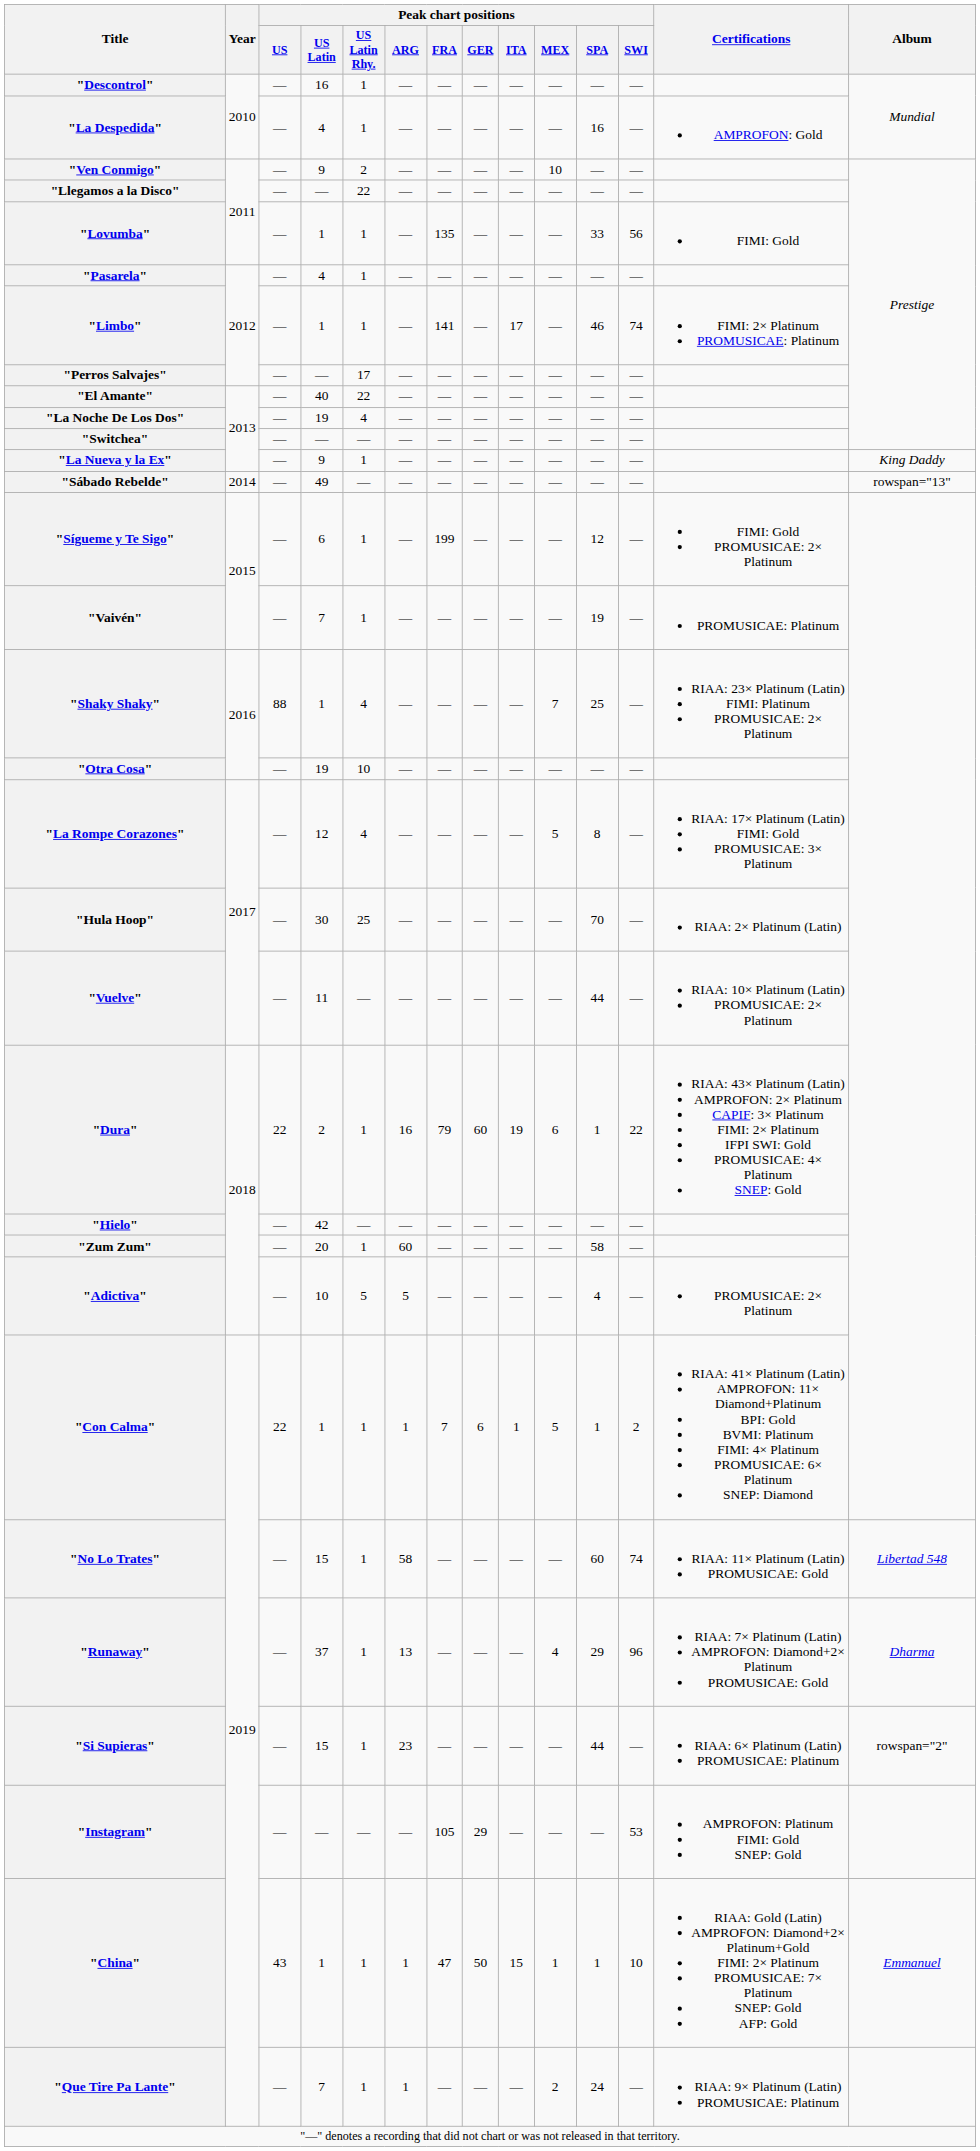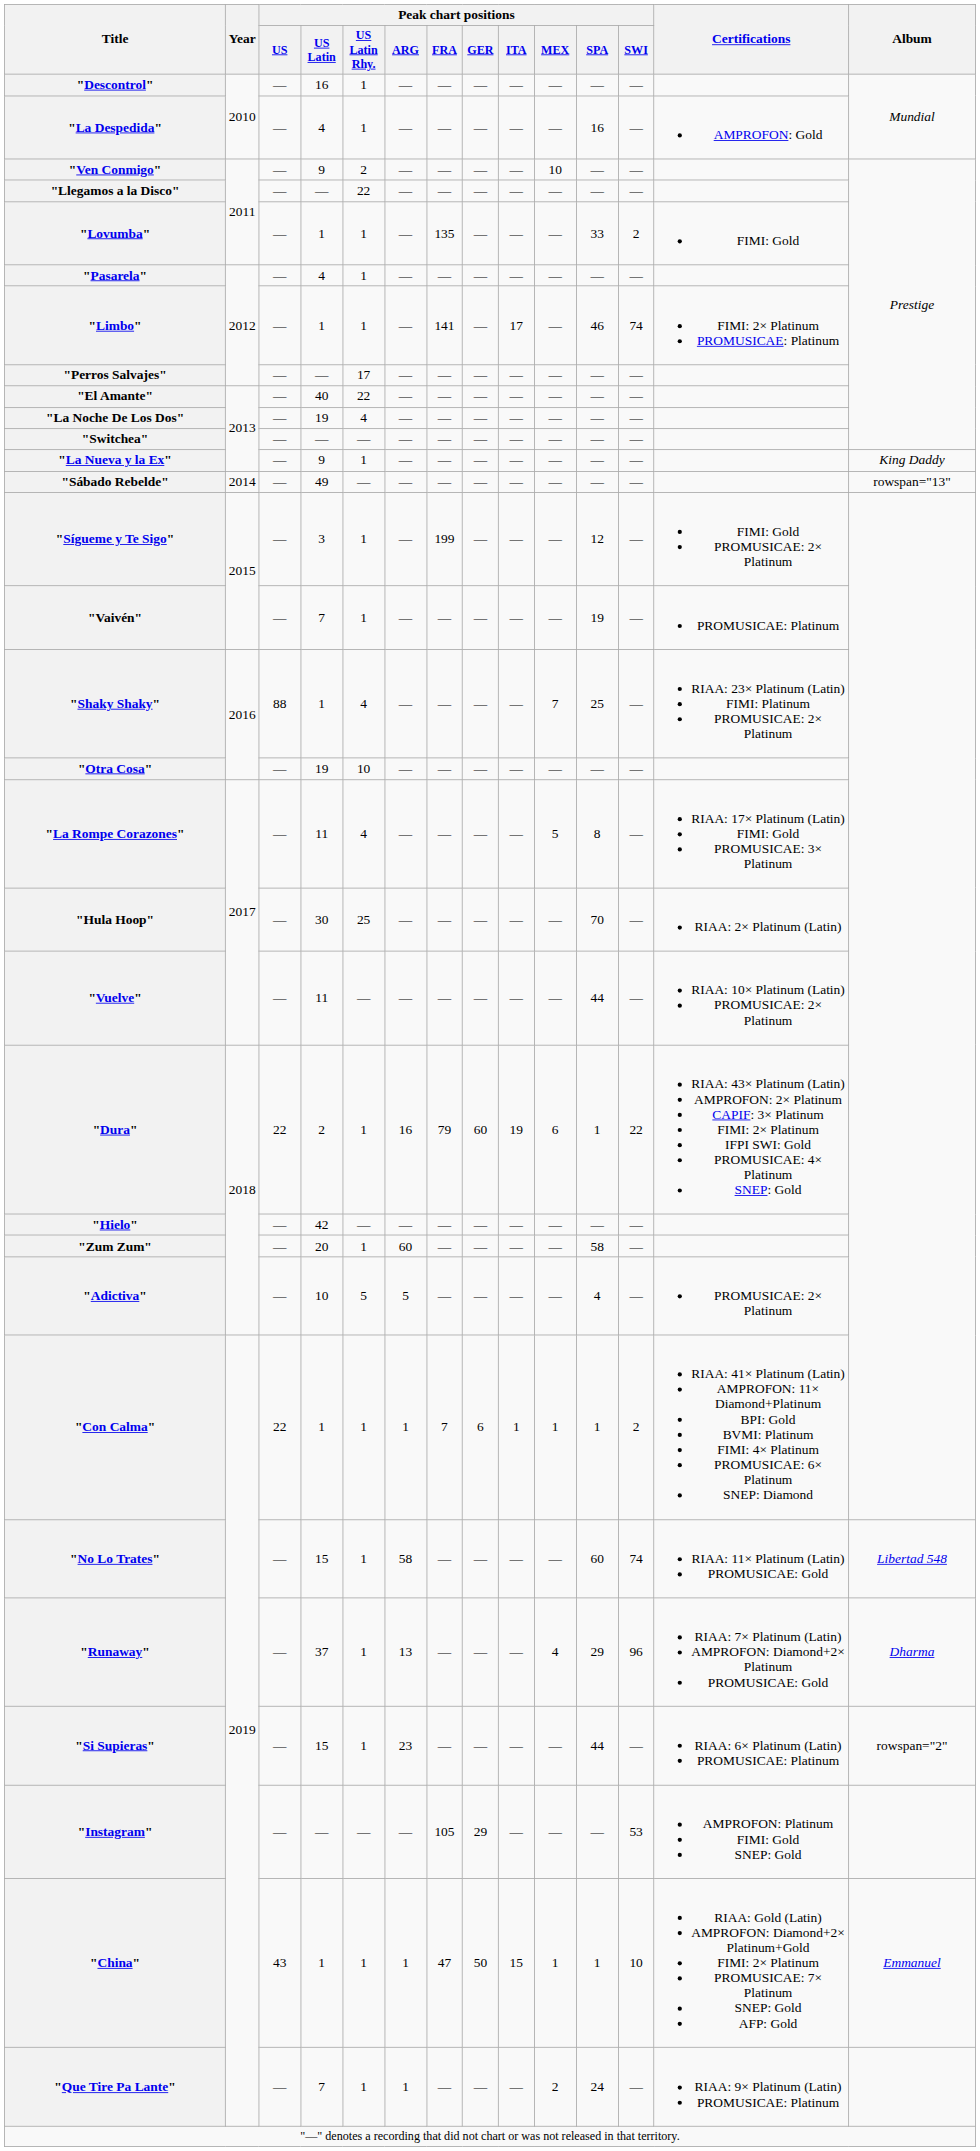(636, 233) 56 -> (636, 233) 2
(322, 539) 6 -> (322, 539) 3
(322, 833) 12 -> (322, 833) 11
(555, 1427) 5 -> (555, 1427) 1
